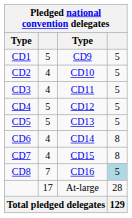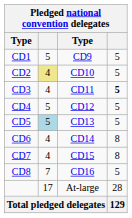(48, 73) no background -> (48, 73) khaki background
(117, 90) normal -> (117, 90) bold
(48, 123) no background -> (48, 123) lightblue background
(117, 172) lightblue background -> (117, 172) no background
